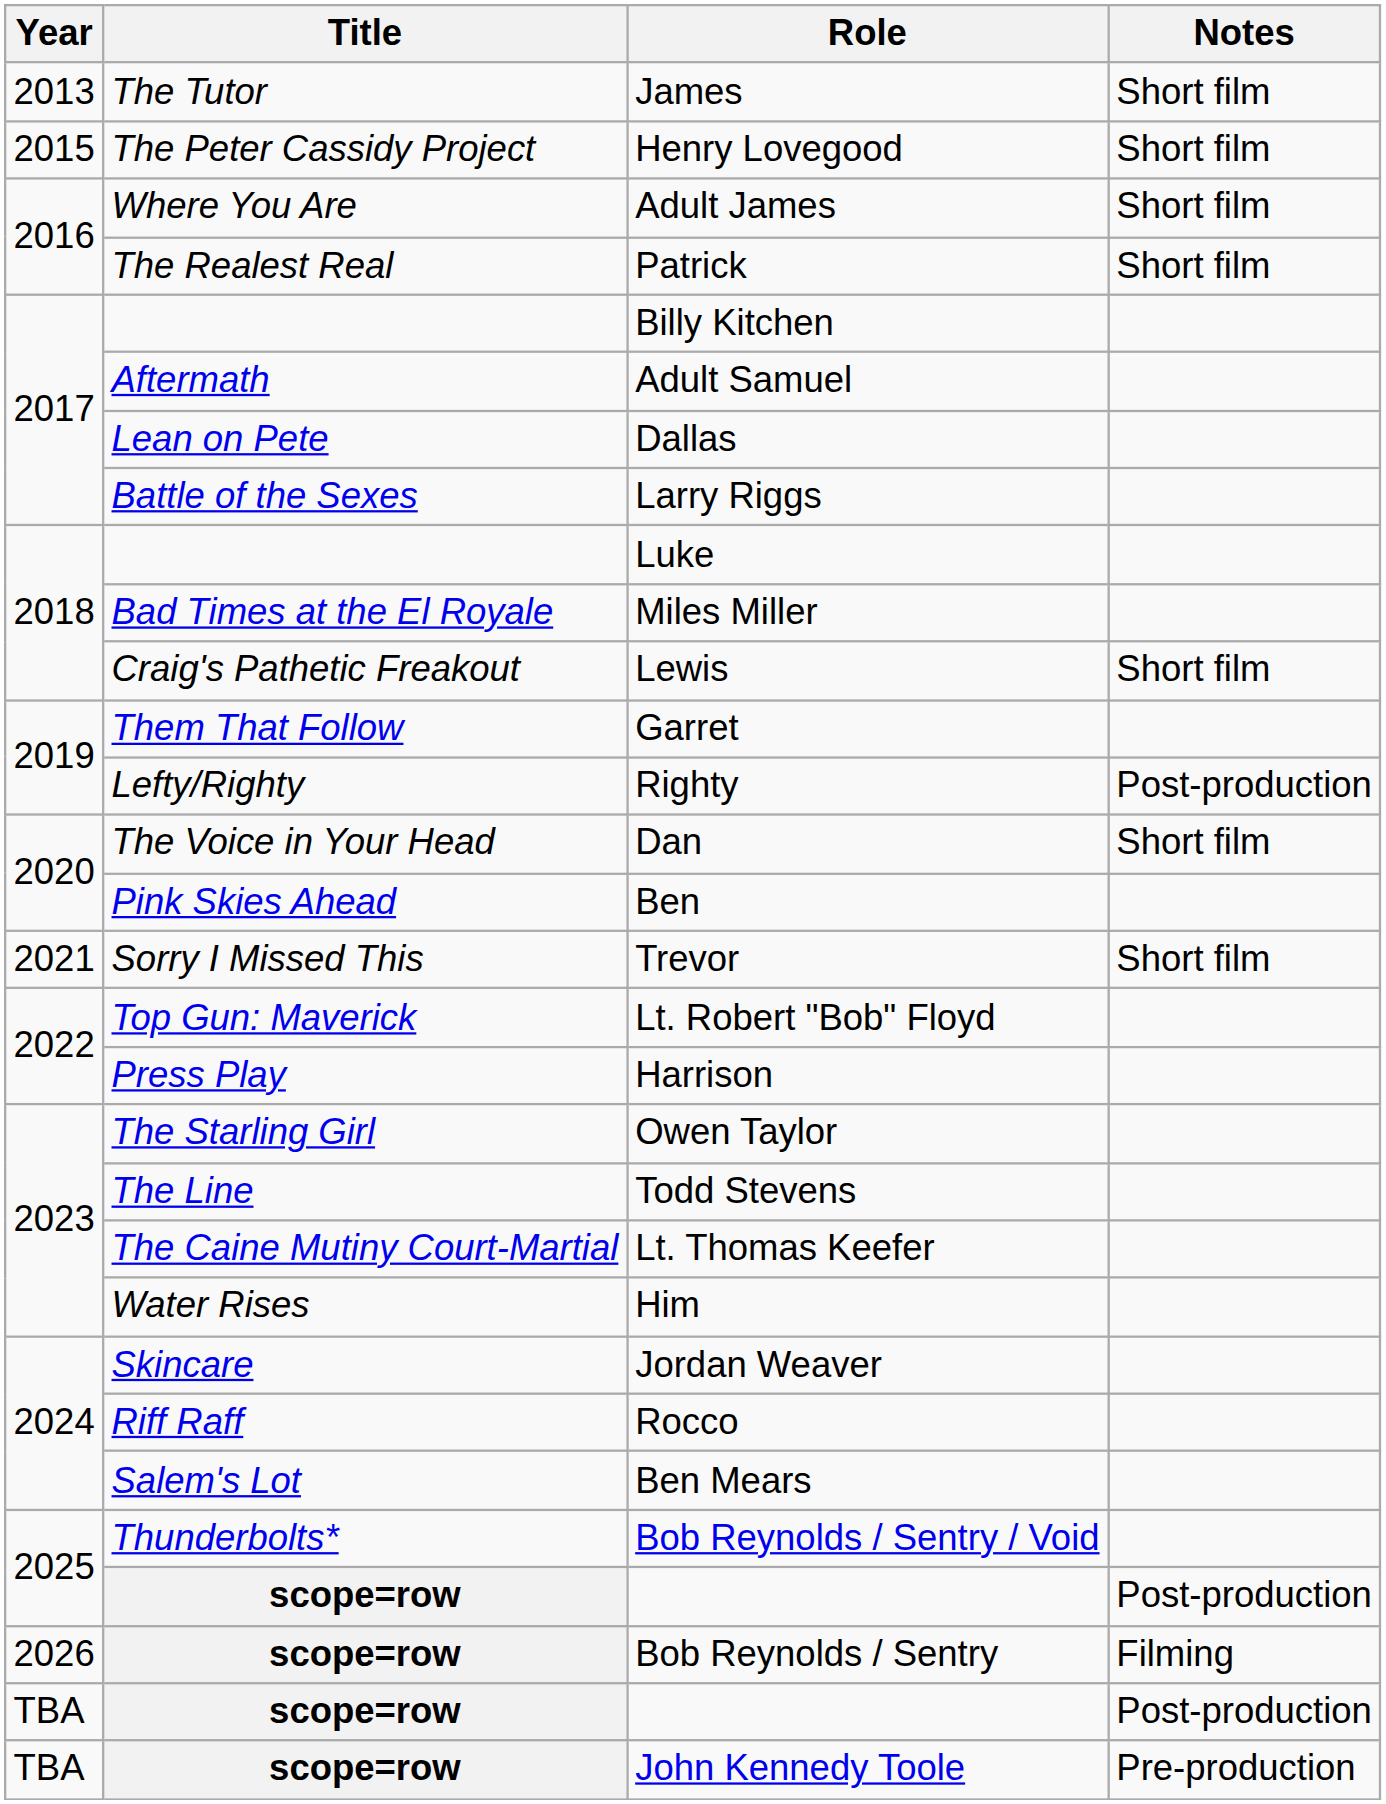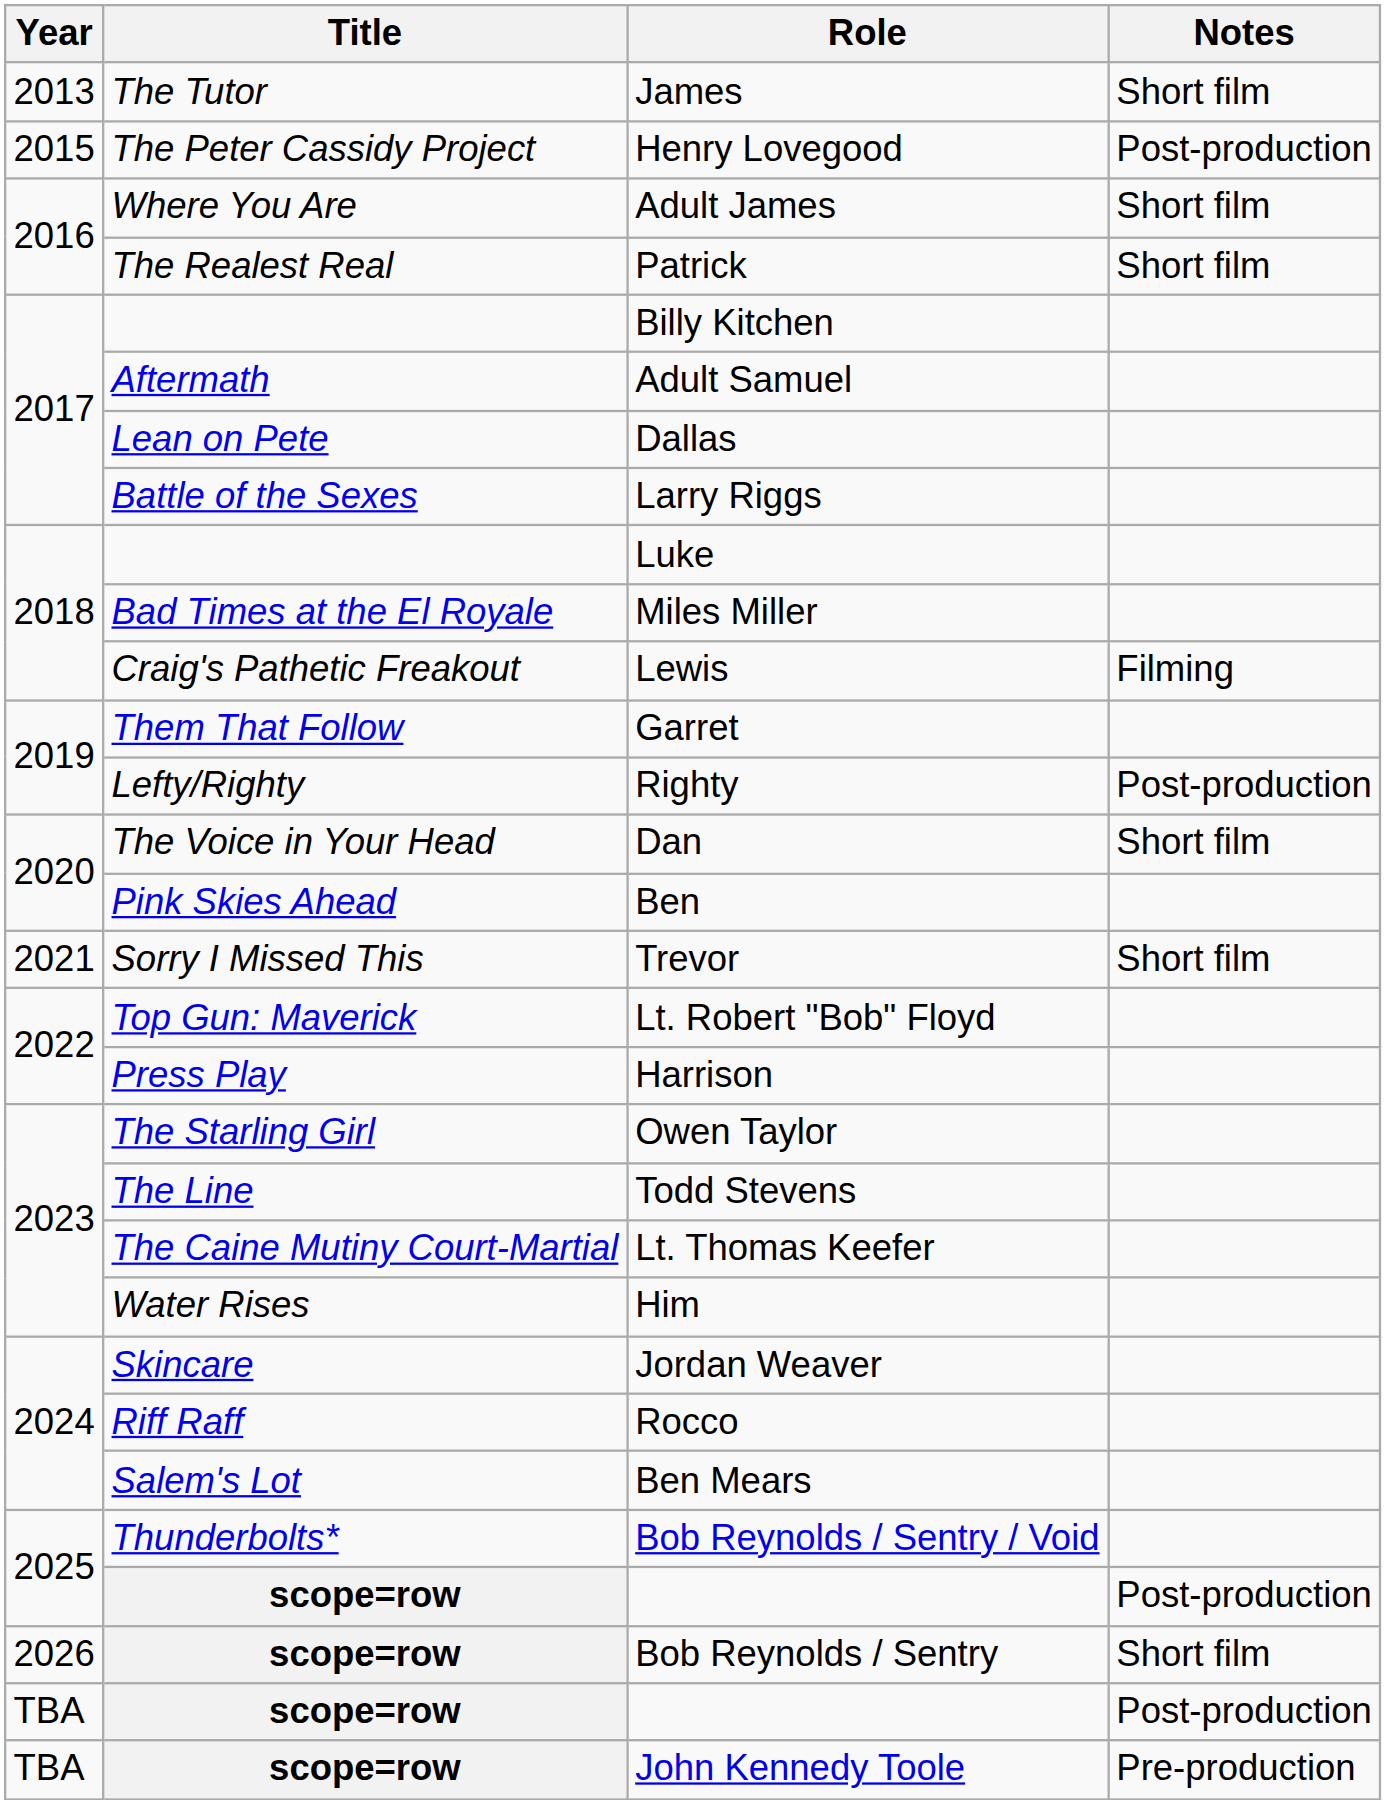(1193, 149) Short film -> (1244, 149) Post-production
(1193, 669) Short film -> (1175, 669) Filming
(1175, 1653) Filming -> (1193, 1653) Short film
